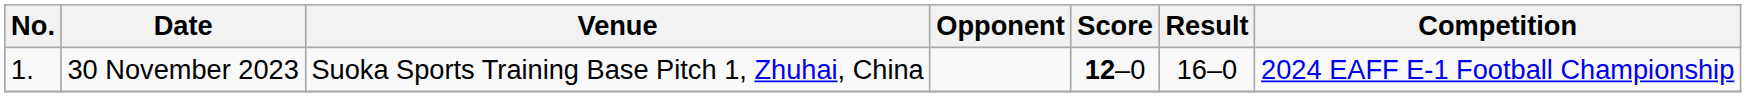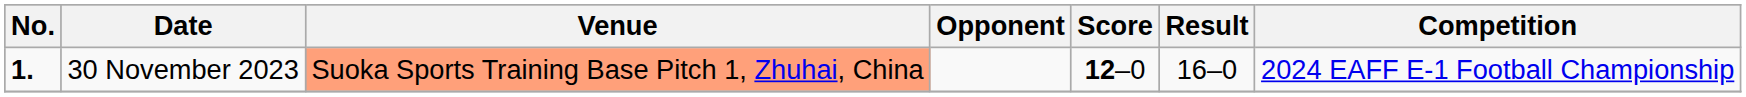(22, 69) normal -> (22, 69) bold
(618, 69) no background -> (618, 69) lightsalmon background
